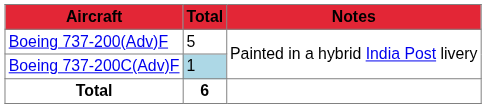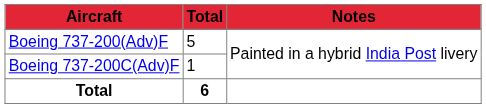(191, 66) lightblue background -> (191, 66) no background
